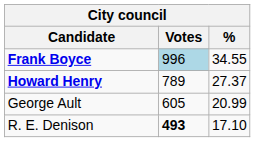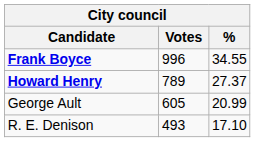(174, 59) lightblue background -> (174, 59) no background
(174, 125) bold -> (174, 125) normal
